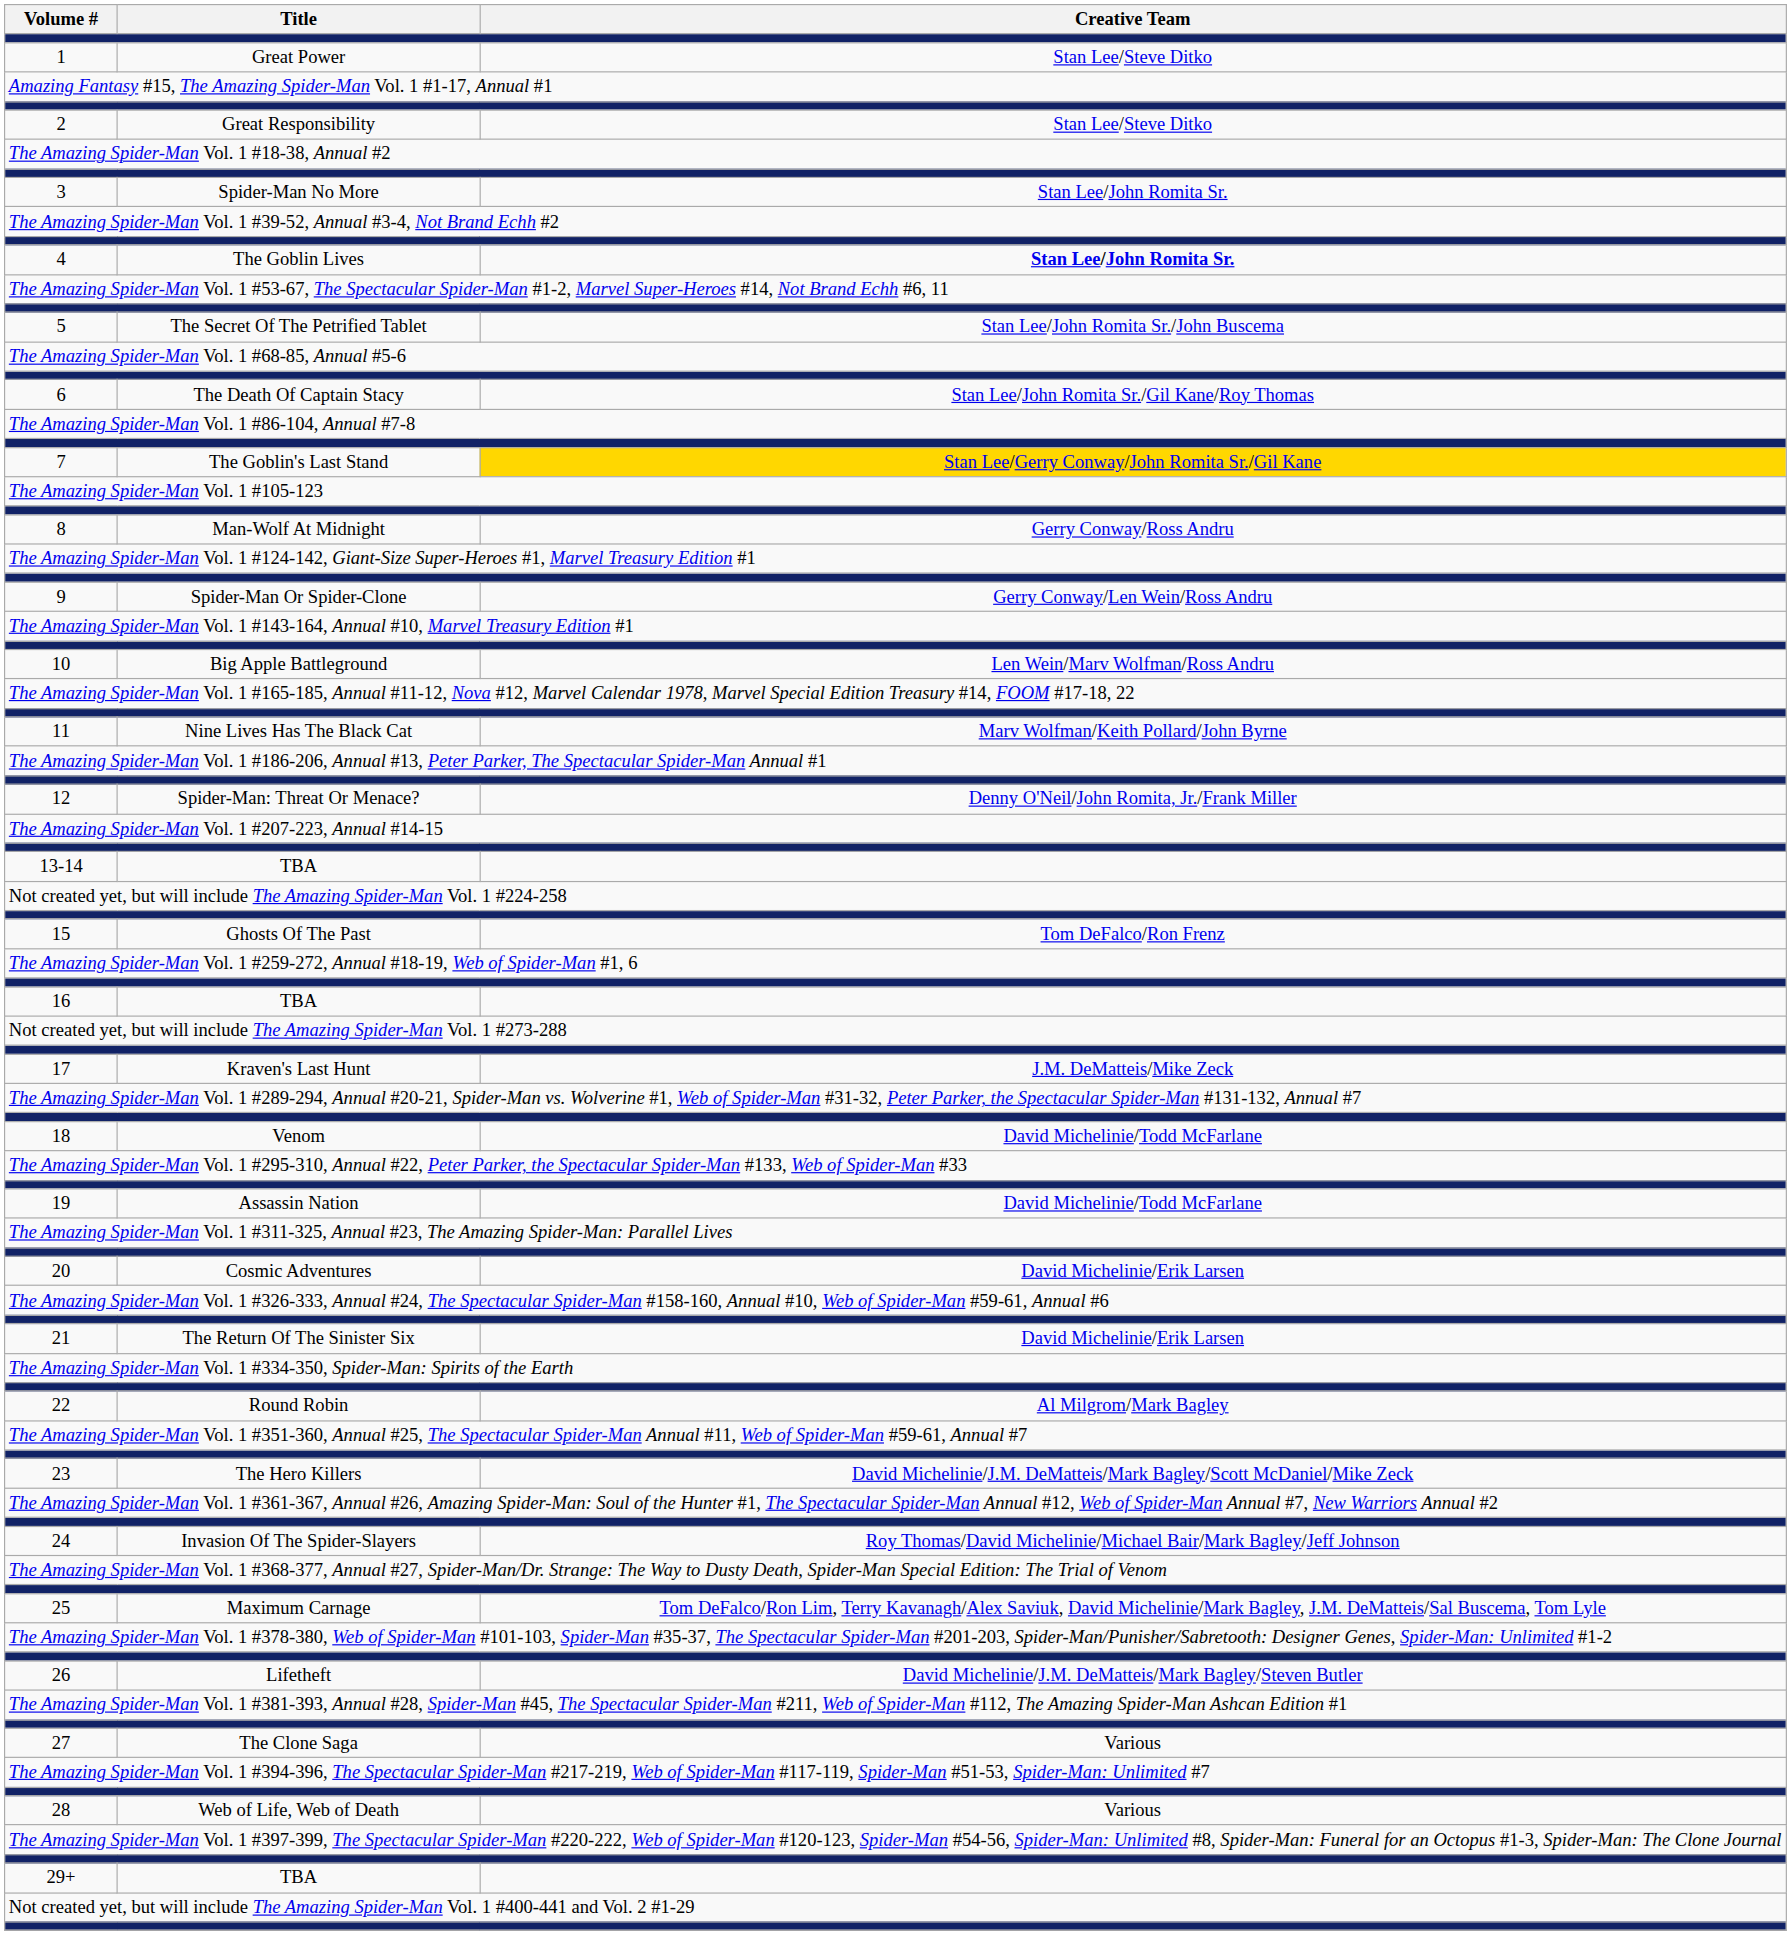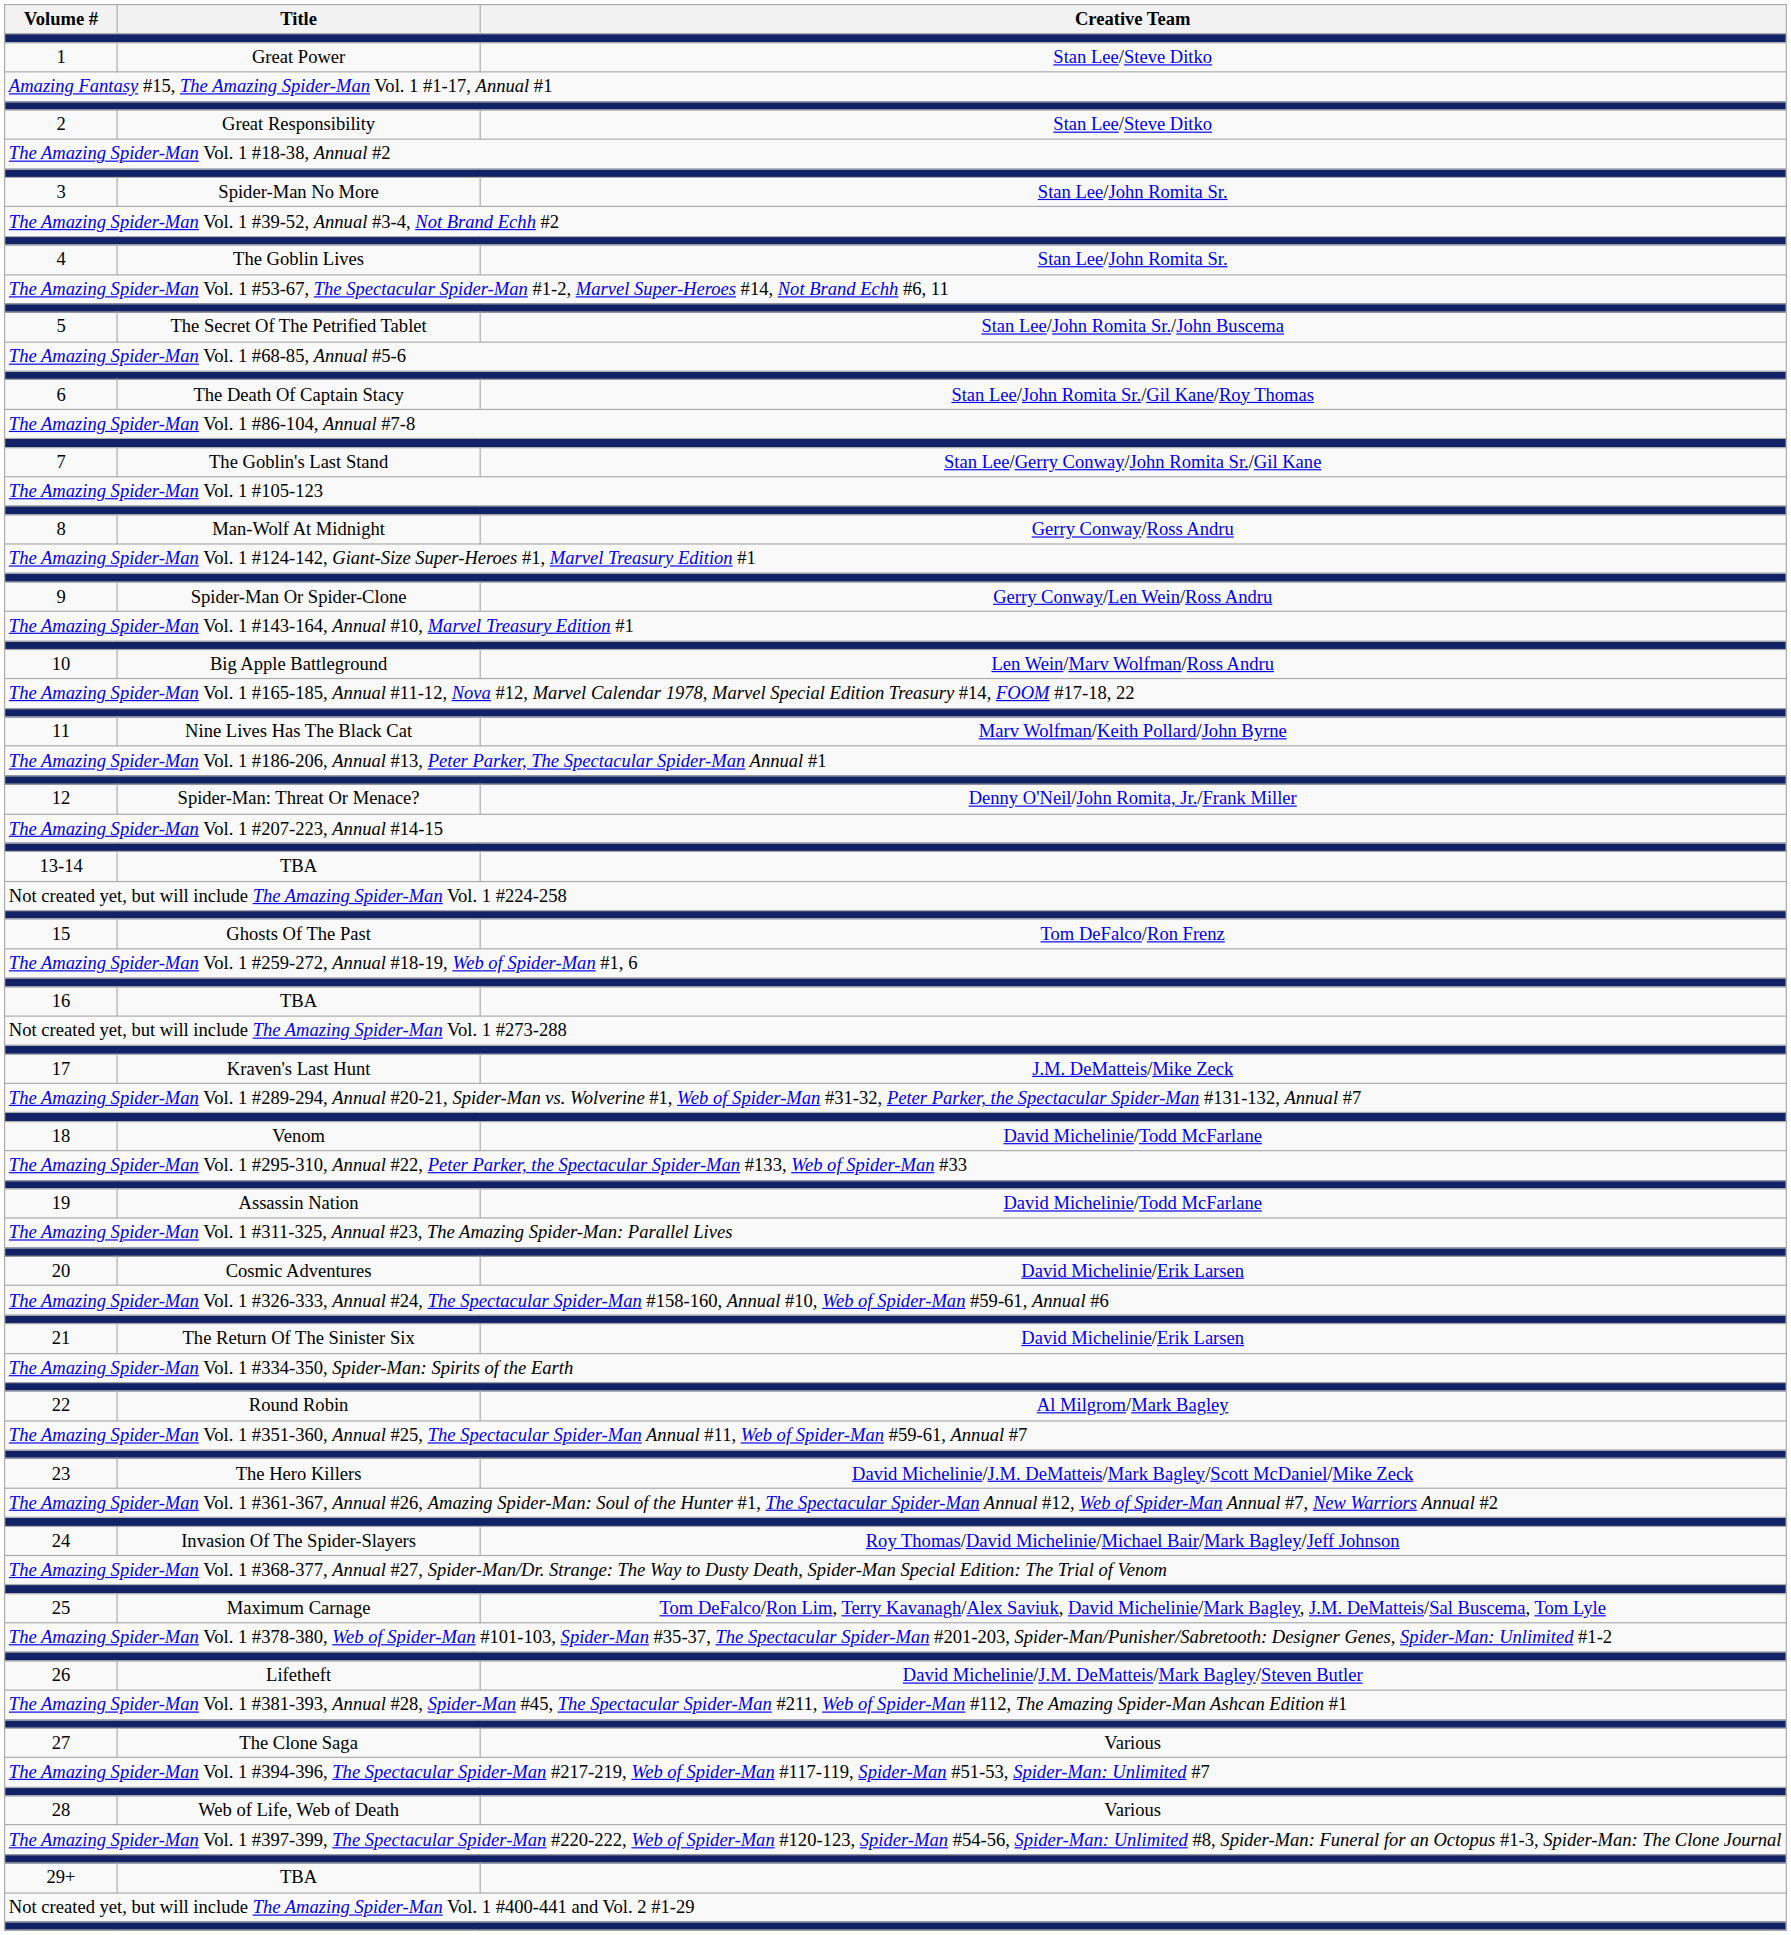(1133, 259) bold -> (1133, 259) normal
(1133, 461) gold background -> (1133, 461) no background
